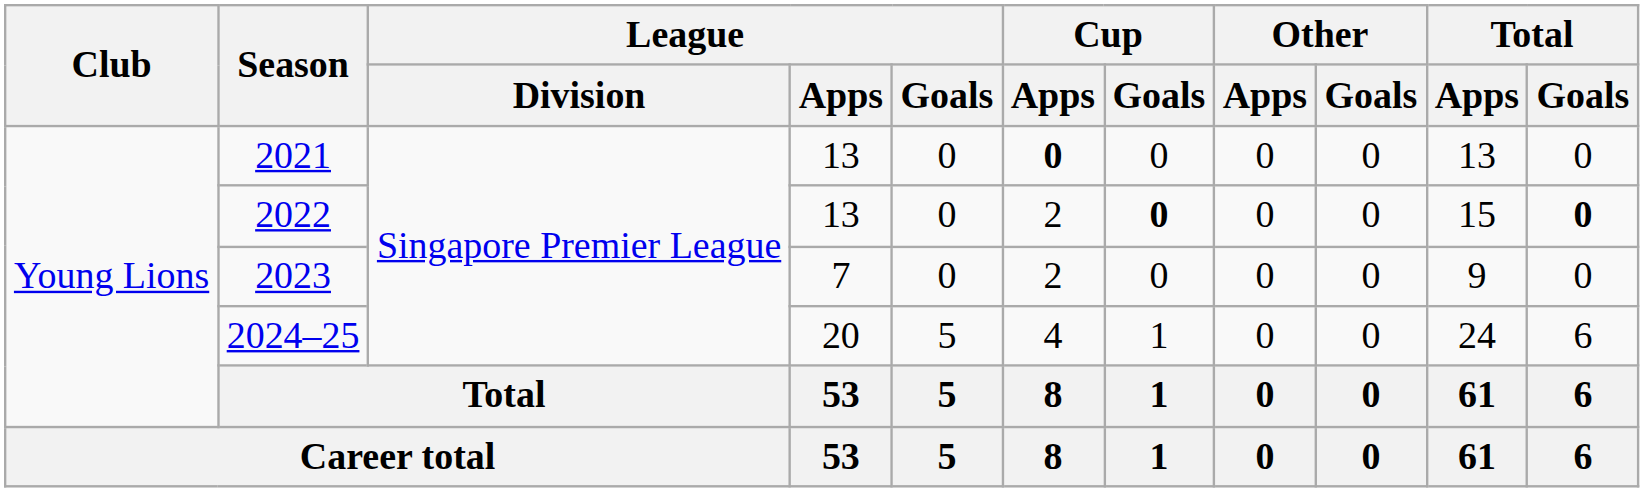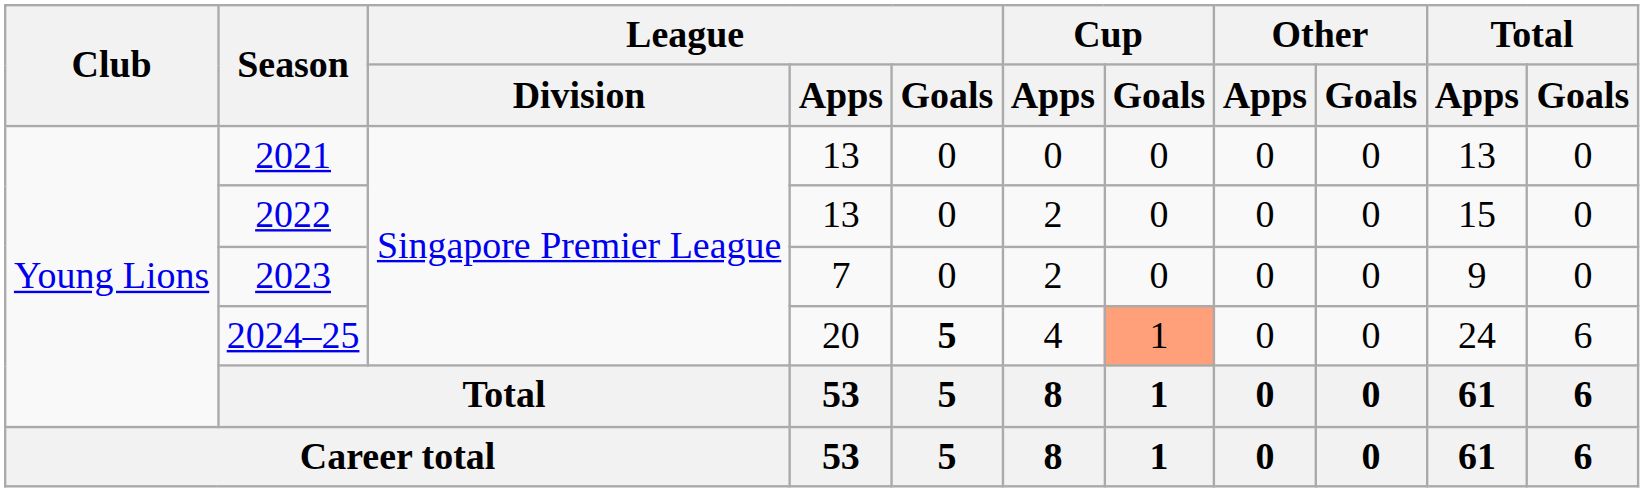(1053, 154) bold -> (1053, 154) normal
(1159, 214) bold -> (1159, 214) normal
(1583, 214) bold -> (1583, 214) normal
(947, 335) normal -> (947, 335) bold
(1159, 335) no background -> (1159, 335) lightsalmon background
